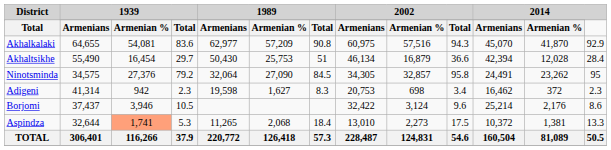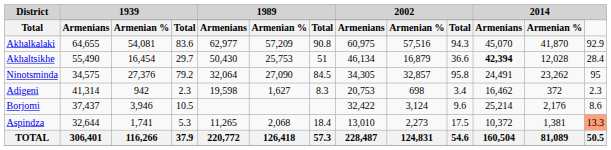(499, 59) normal -> (499, 59) bold
(142, 122) lightsalmon background -> (142, 122) no background
(595, 122) no background -> (595, 122) lightsalmon background
